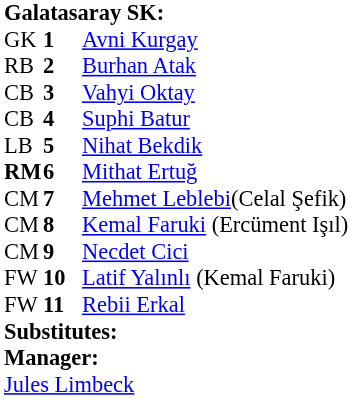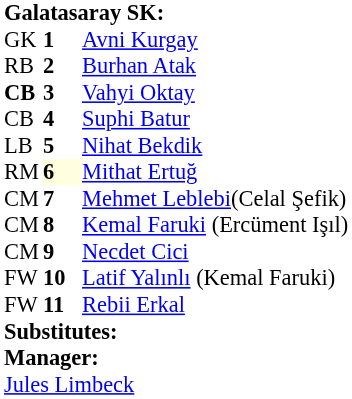(19, 92) normal -> (20, 92) bold
(23, 172) bold -> (21, 172) normal
(49, 172) no background -> (49, 172) lightyellow background
